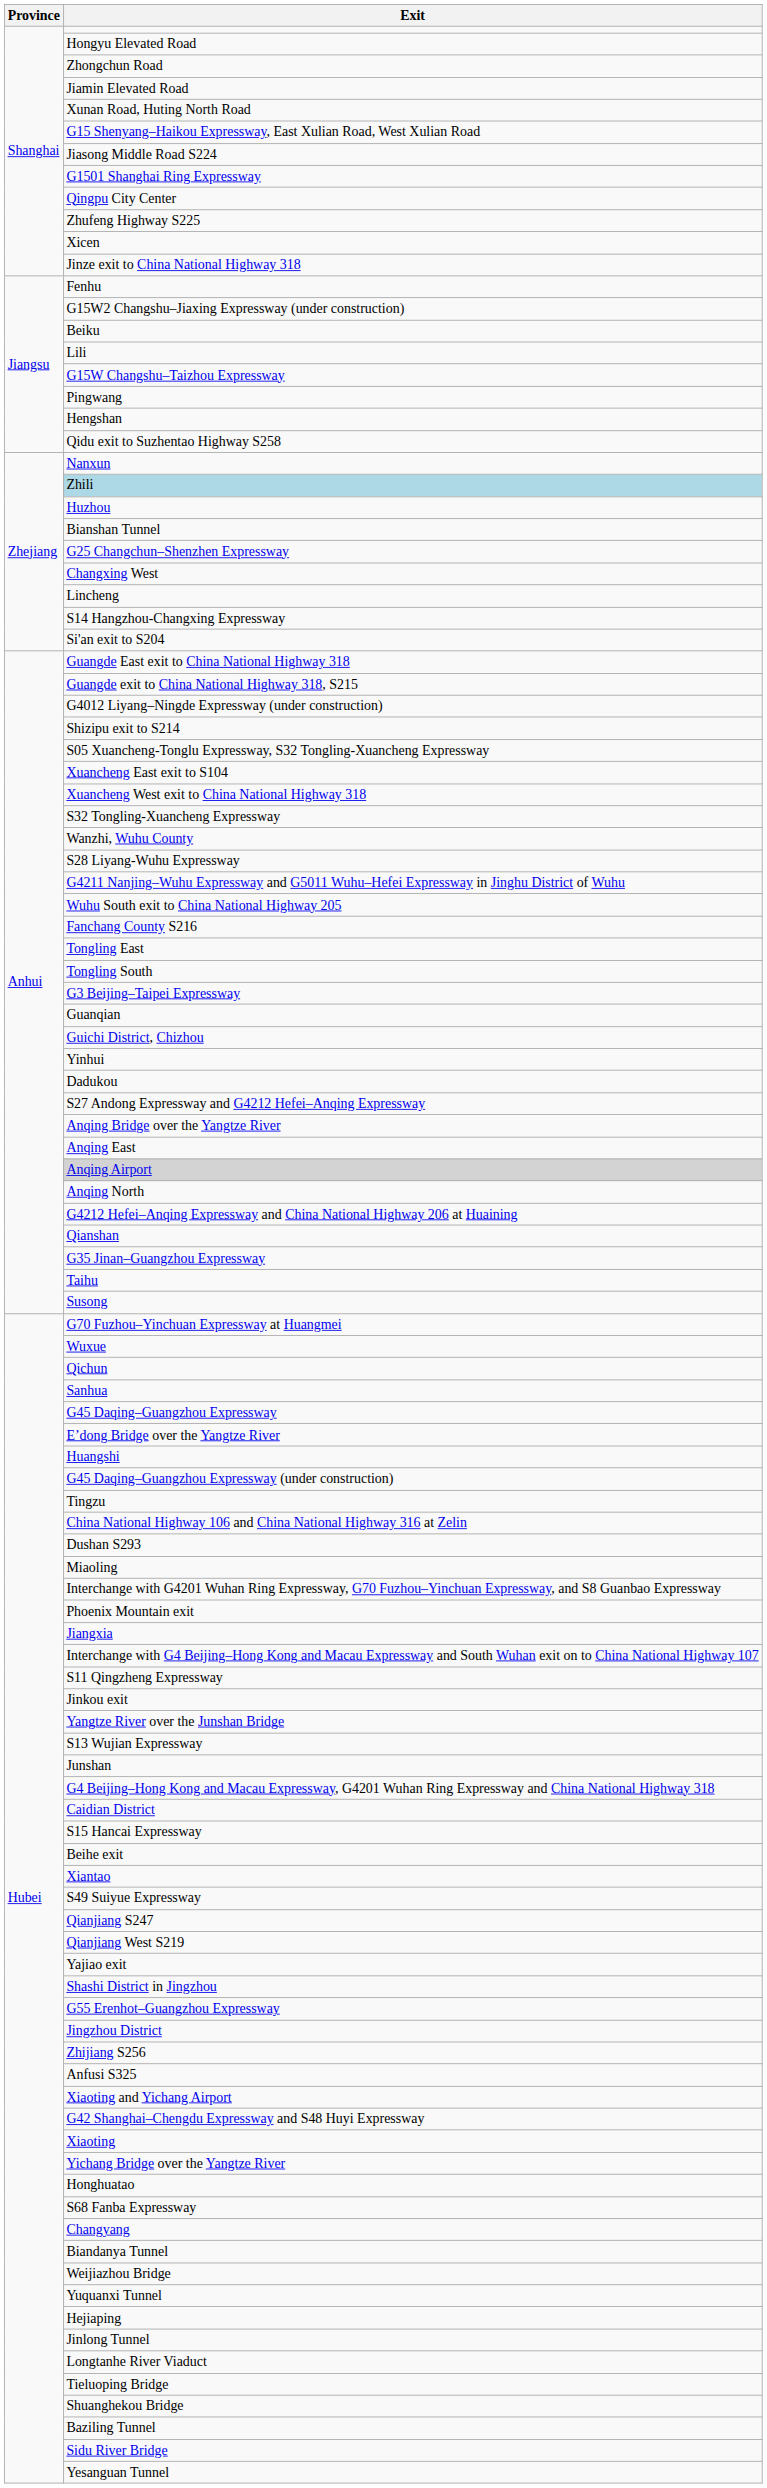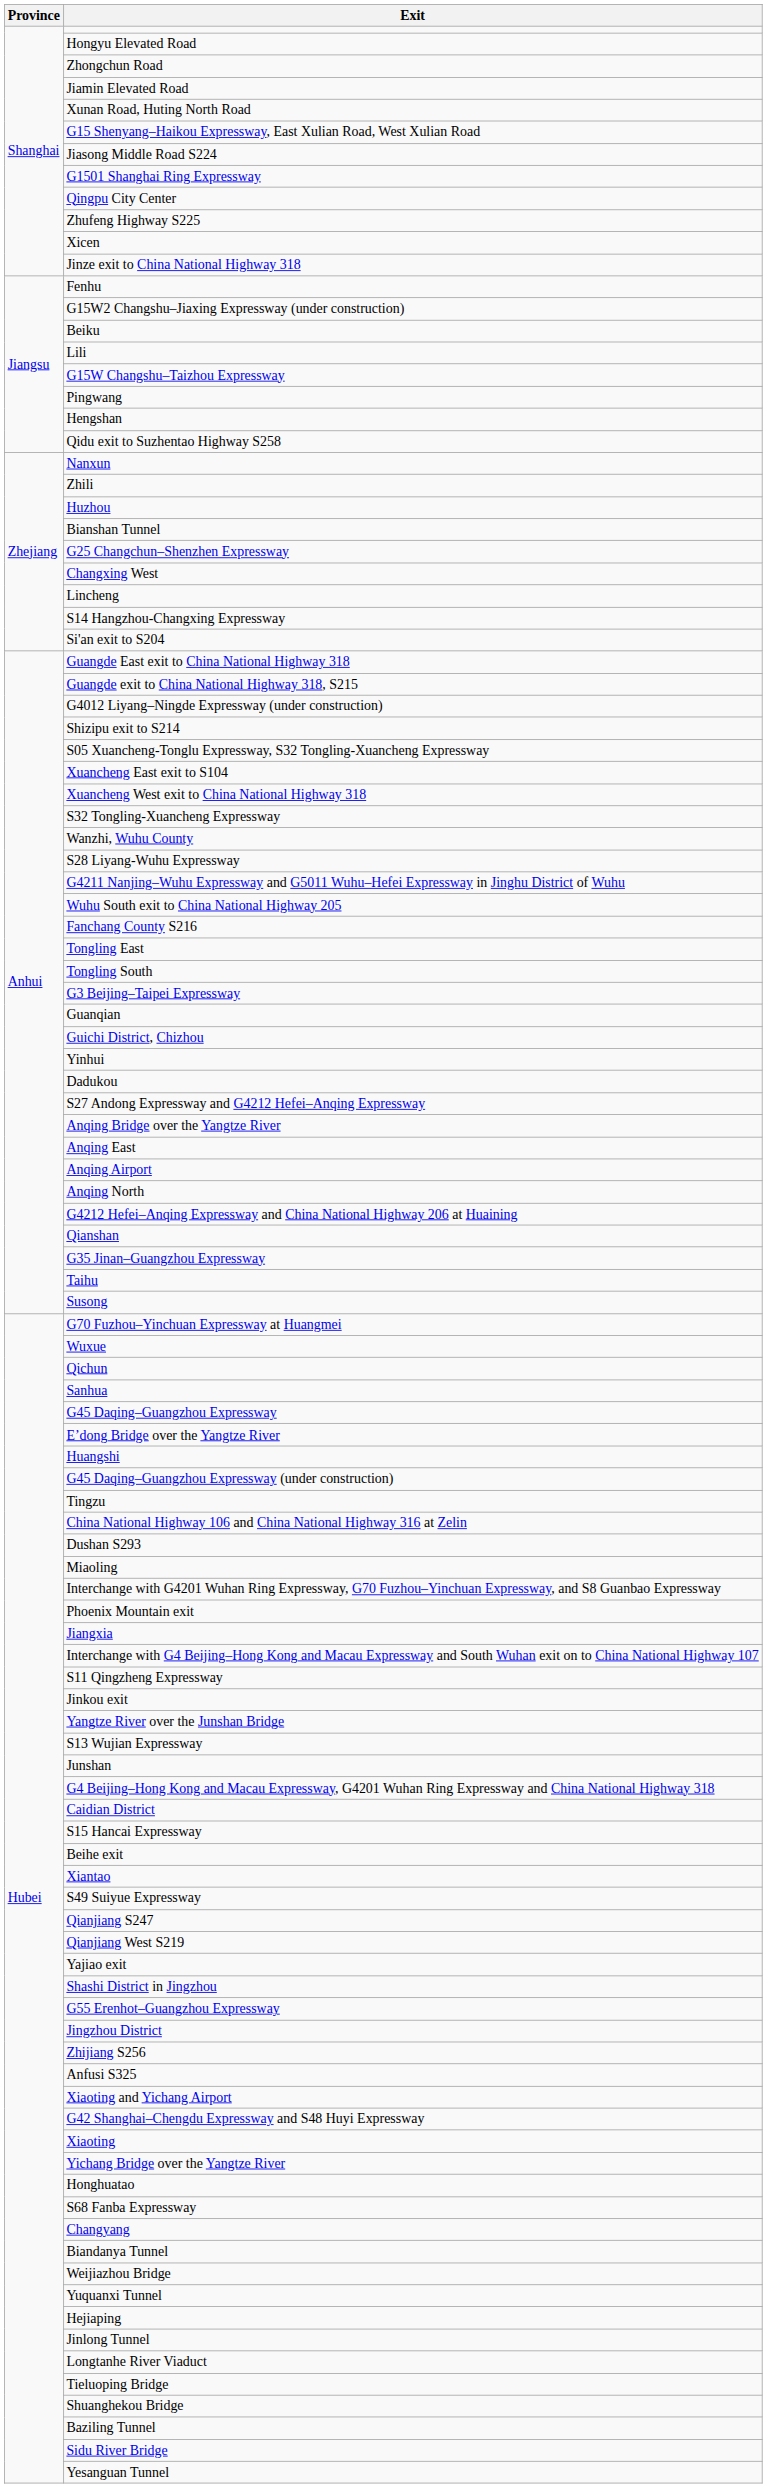(80, 485) lightblue background -> (80, 485) no background
(109, 1169) lightgrey background -> (109, 1169) no background
